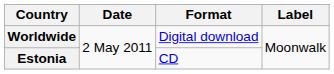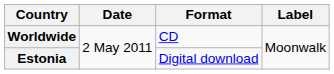(209, 36) Digital download -> (168, 36) CD
(168, 58) CD -> (209, 58) Digital download
